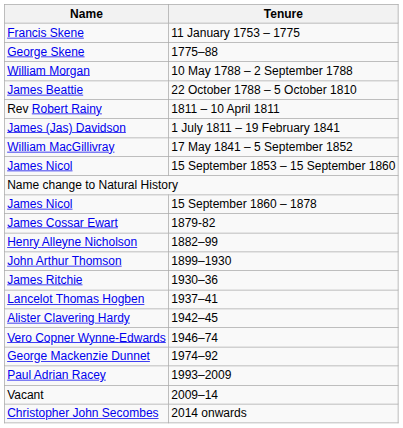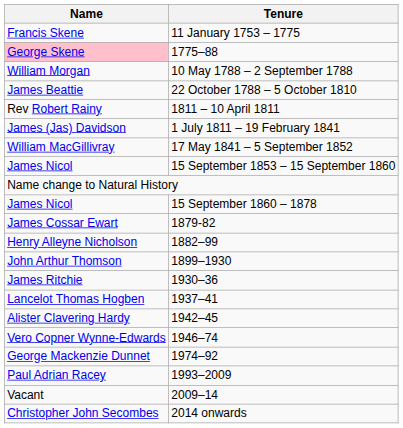(46, 52) no background -> (46, 52) pink background
